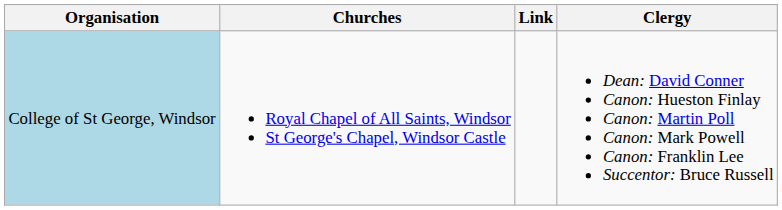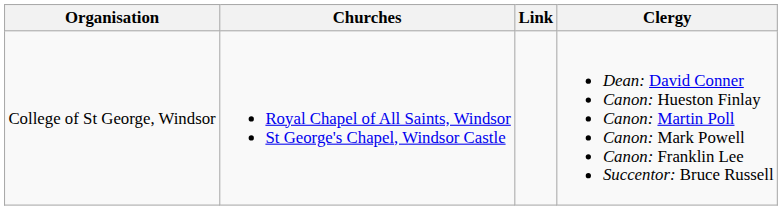(112, 117) lightblue background -> (112, 117) no background
